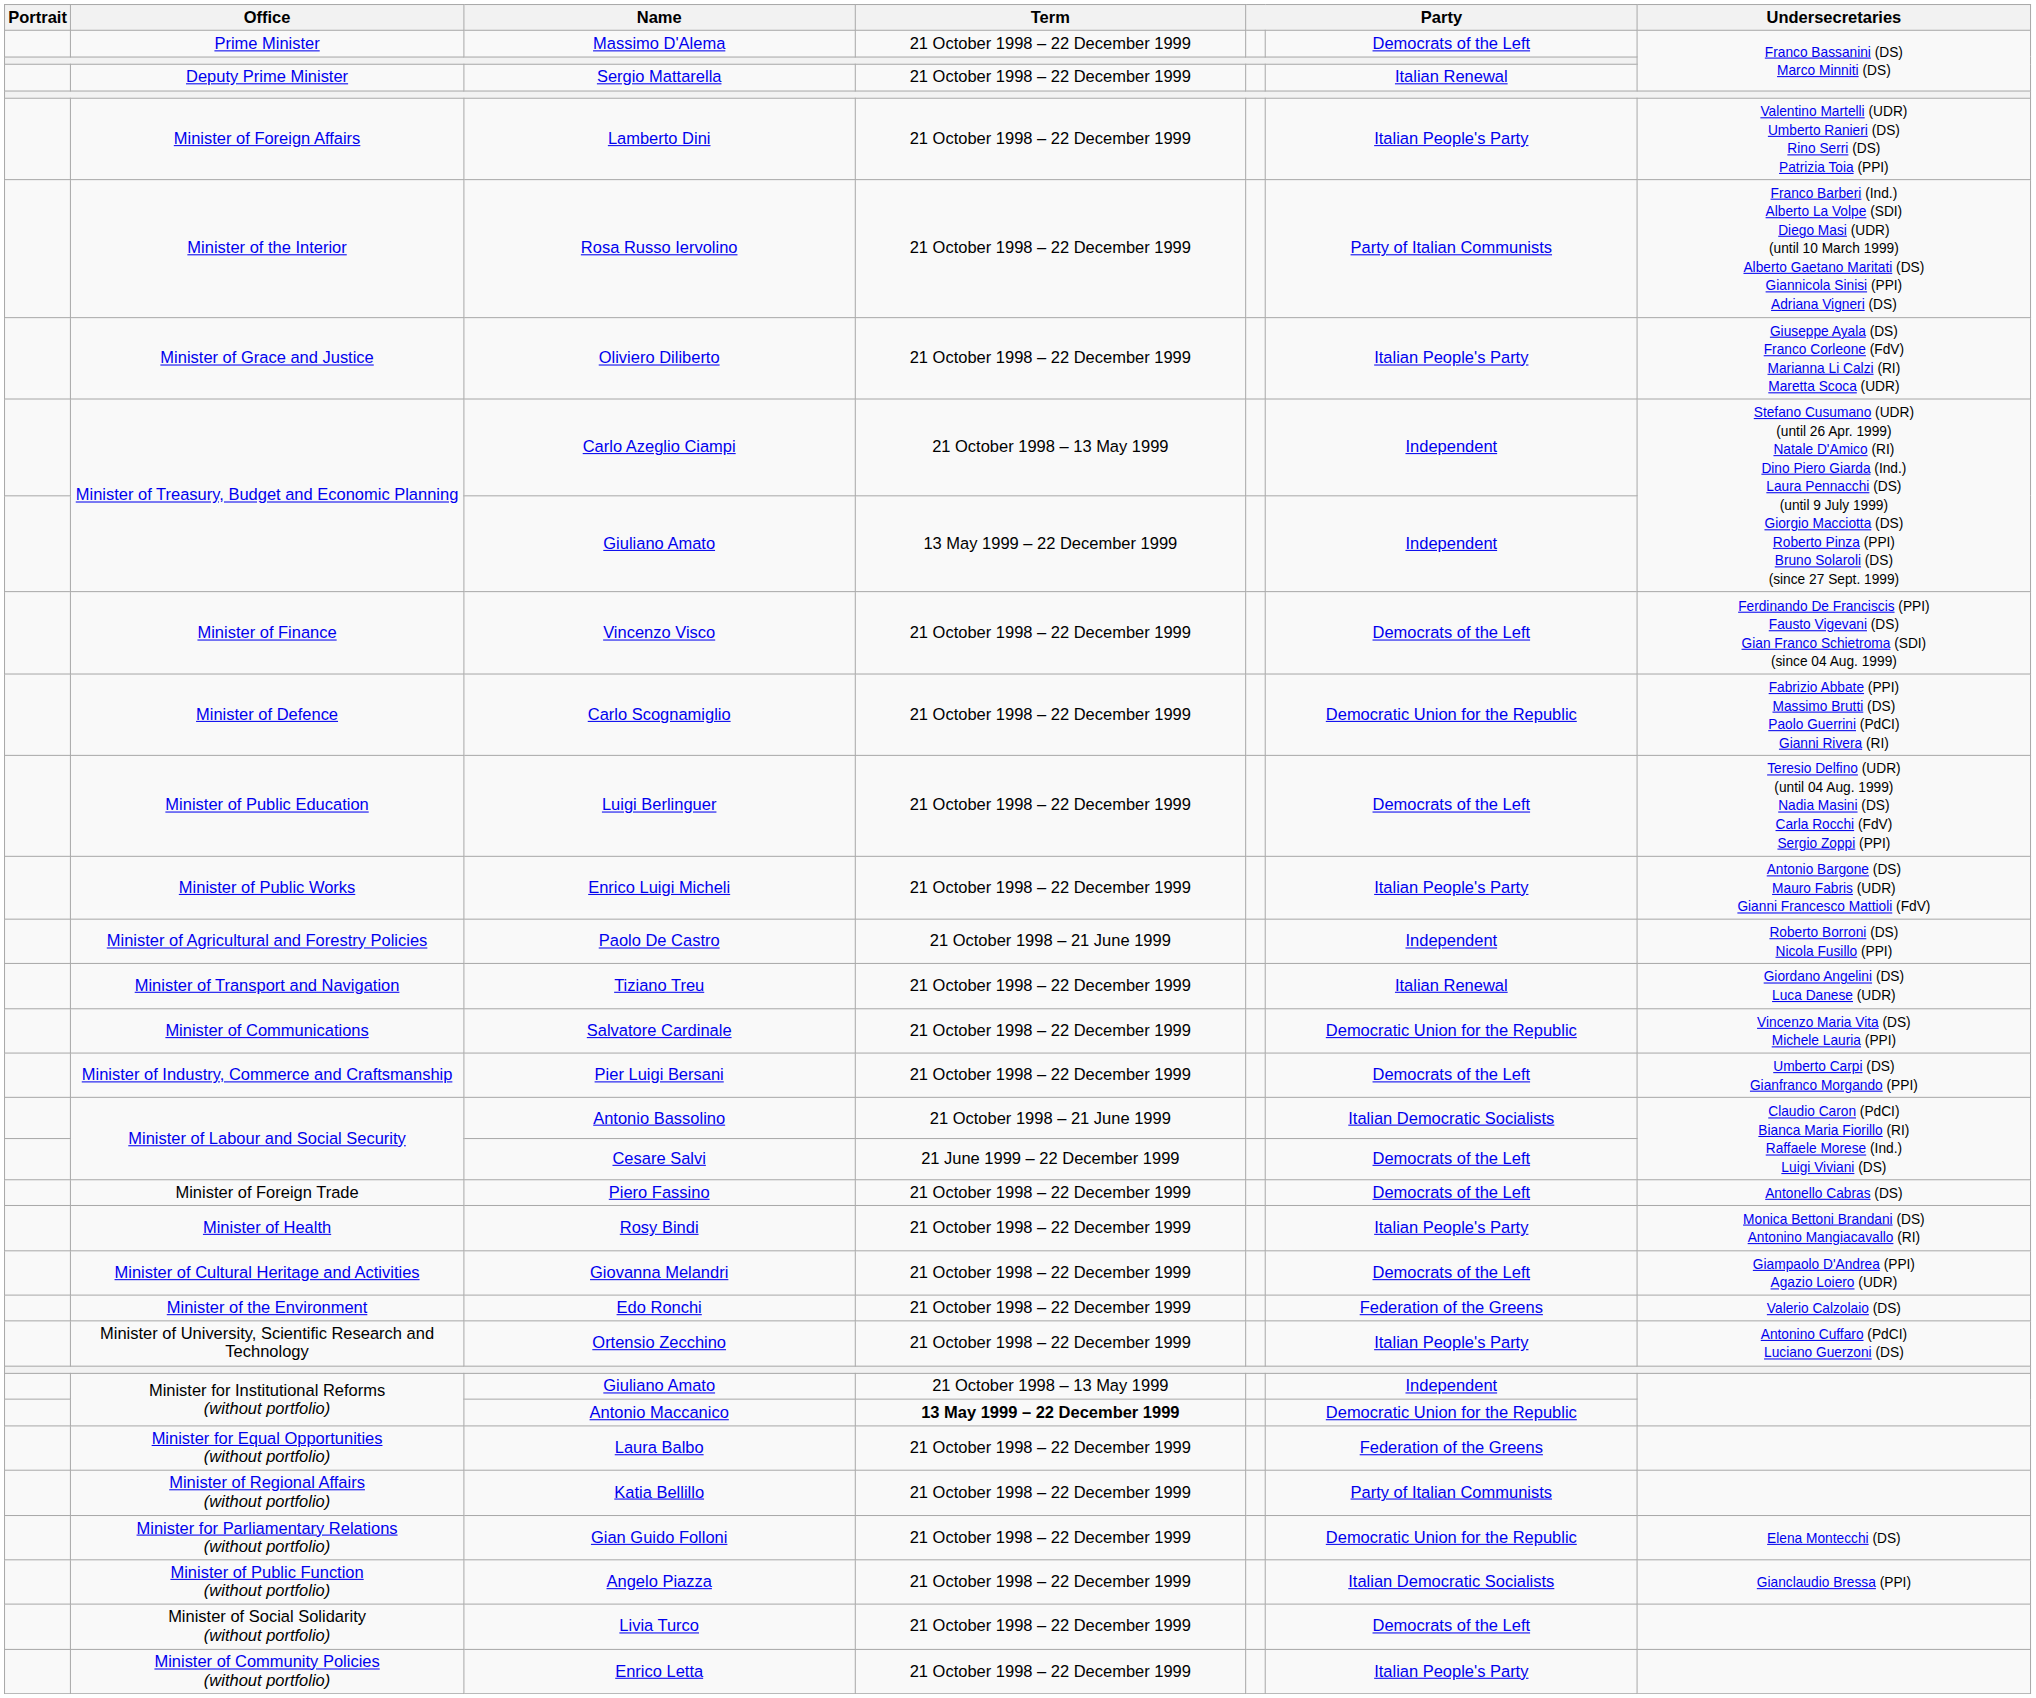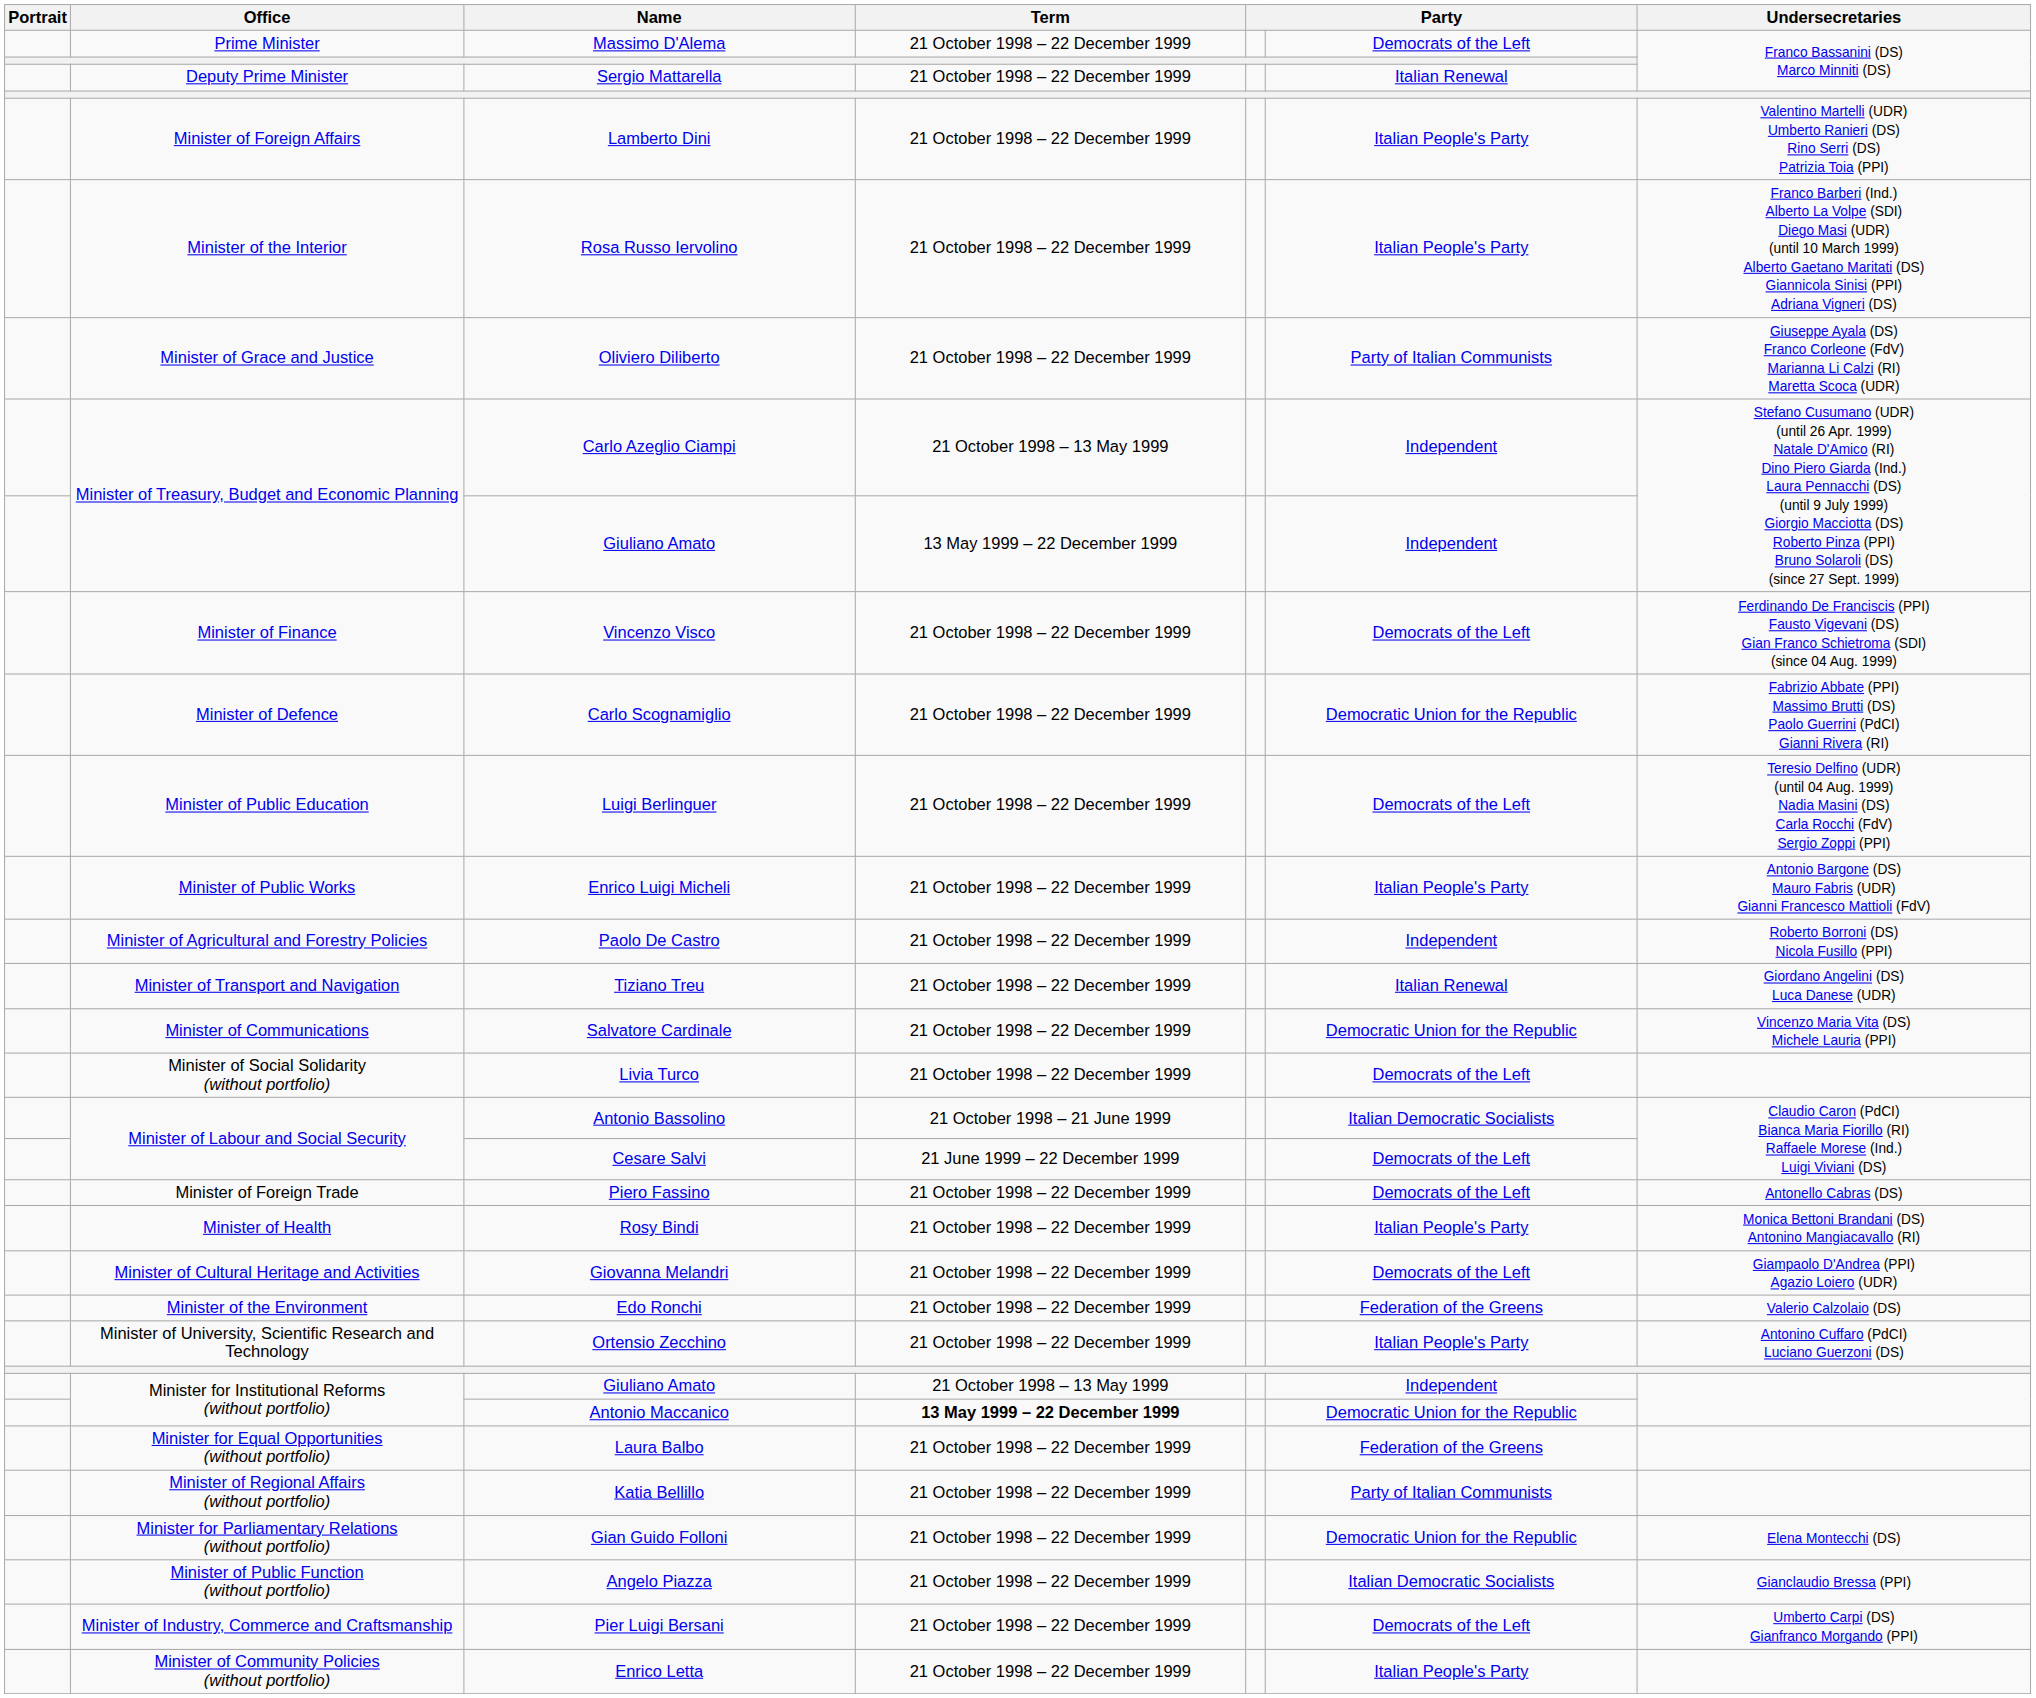(1451, 248) Party of Italian Communists -> (1451, 248) Italian People's Party
(1451, 358) Italian People's Party -> (1451, 358) Party of Italian Communists
(1050, 941) 21 October 1998 – 21 June 1999 -> (1050, 941) 21 October 1998 – 22 December 1999
rows swapped: (267, 1075) <-> (267, 1626)
